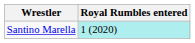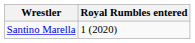(99, 30) paleturquoise background -> (99, 30) no background
